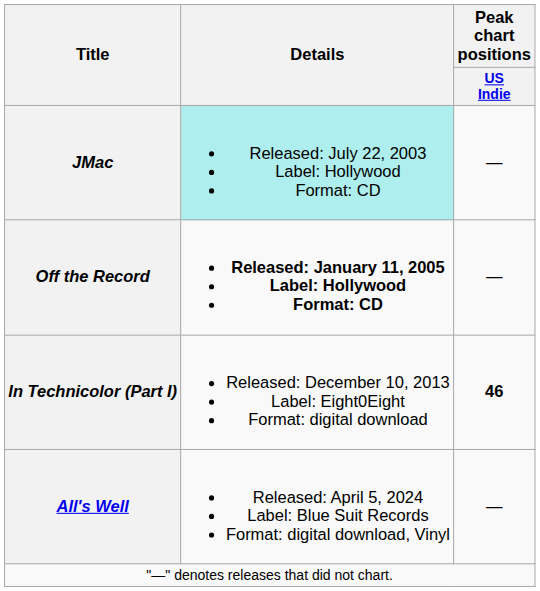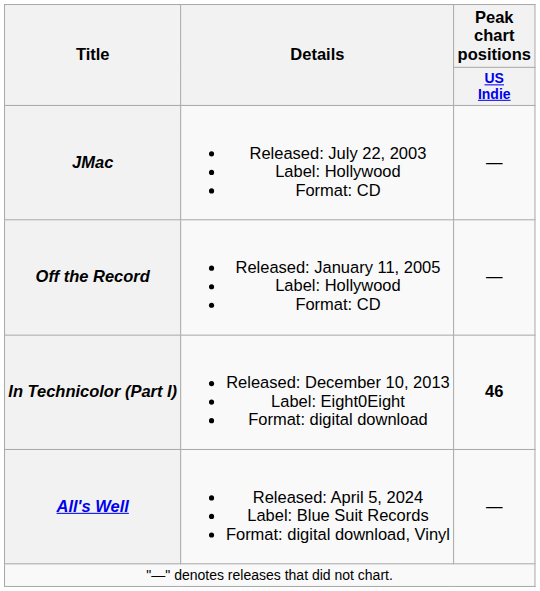(317, 172) paleturquoise background -> (317, 172) no background
(317, 287) bold -> (317, 287) normal
